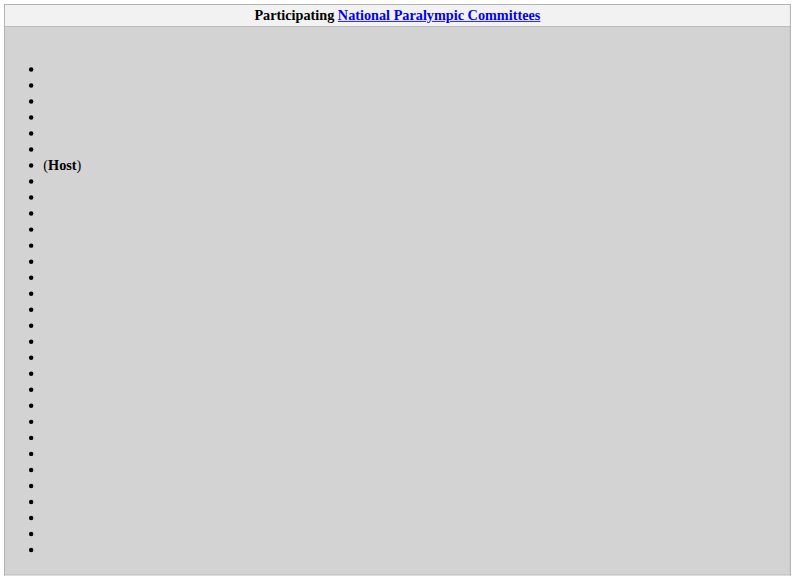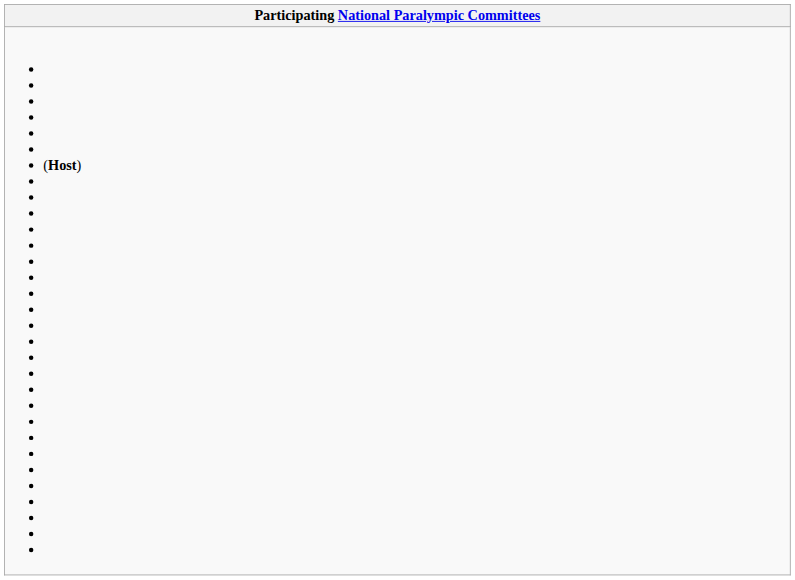(397, 309) lightgrey background -> (397, 309) no background
